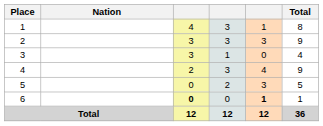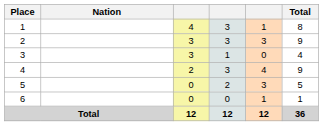(191, 99) bold -> (191, 99) normal
(264, 99) bold -> (264, 99) normal
